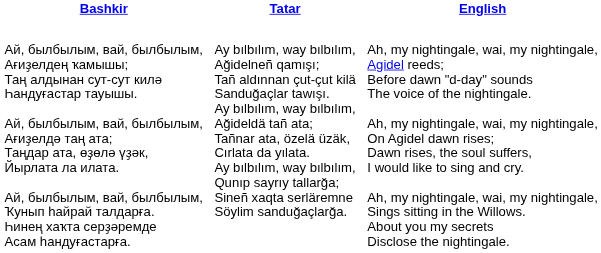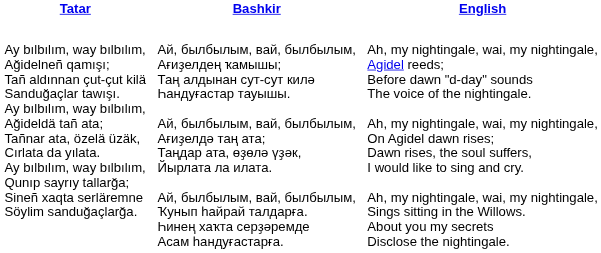columns swapped: (104, 9) <-> (285, 9)
